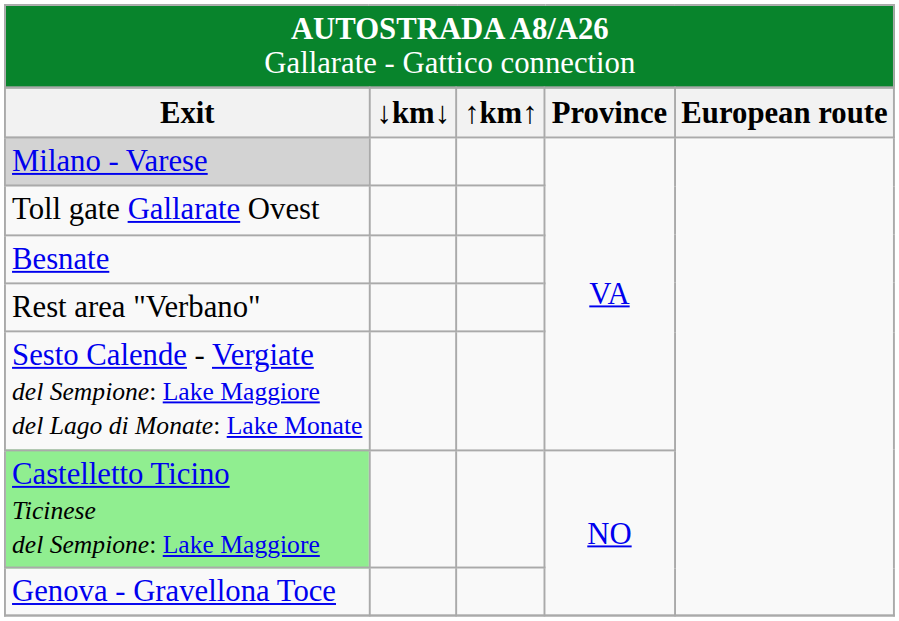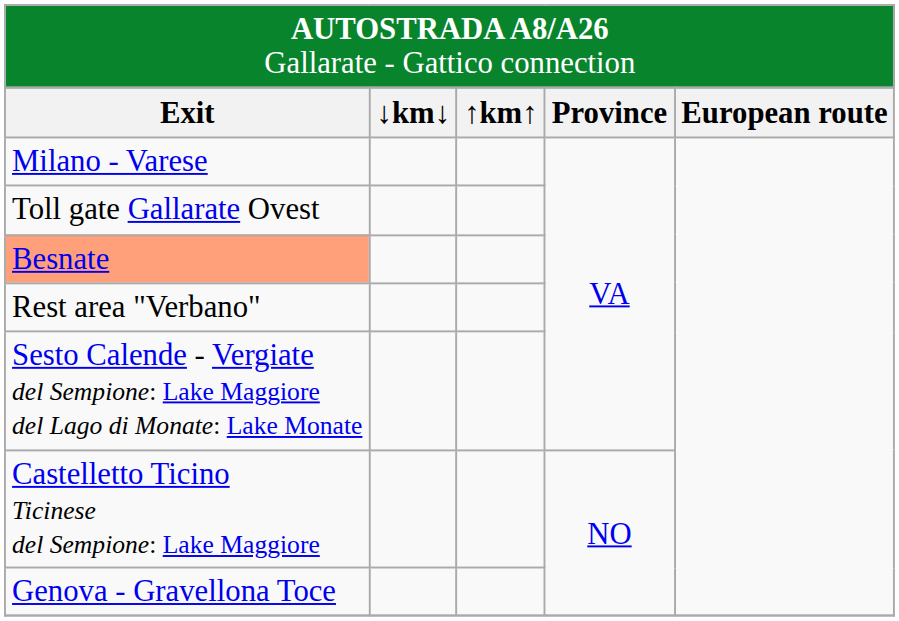(110, 160) lightgrey background -> (110, 160) no background
(61, 258) no background -> (61, 258) lightsalmon background
(166, 508) lightgreen background -> (166, 508) no background
